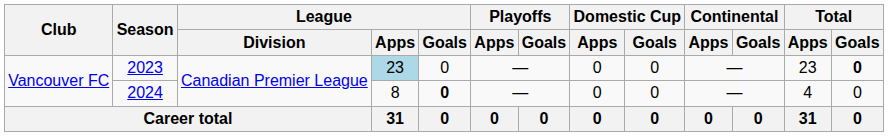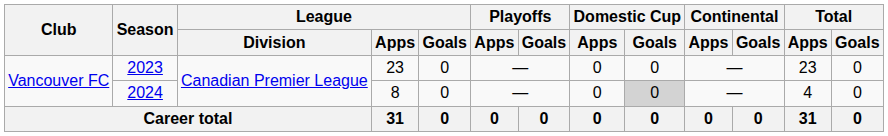(395, 67) lightblue background -> (395, 67) no background
(857, 67) bold -> (857, 67) normal
(445, 93) bold -> (445, 93) normal
(655, 93) no background -> (655, 93) lightgrey background
